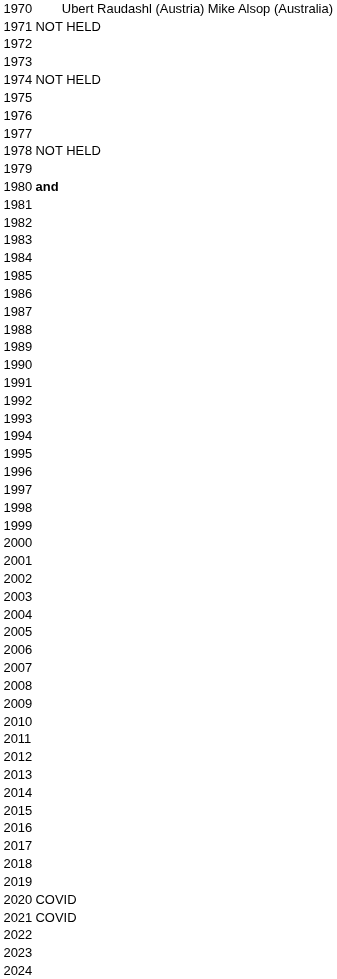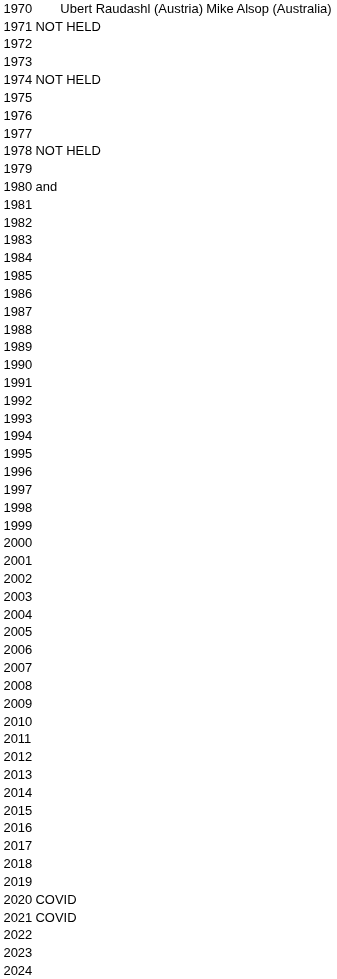(47, 187) bold -> (46, 187) normal
